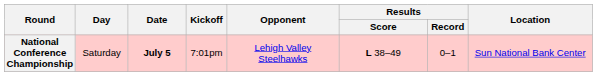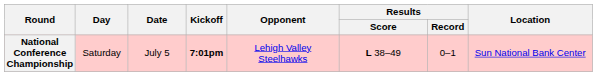(157, 53) bold -> (157, 53) normal
(206, 53) normal -> (206, 53) bold
